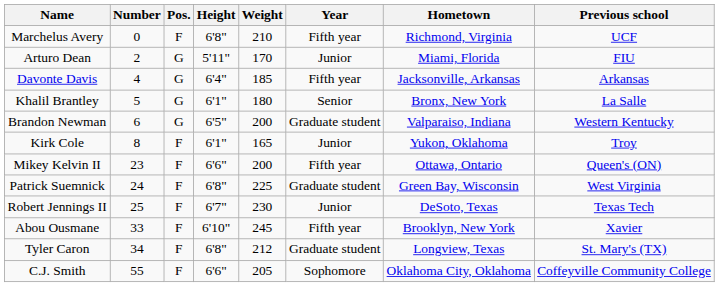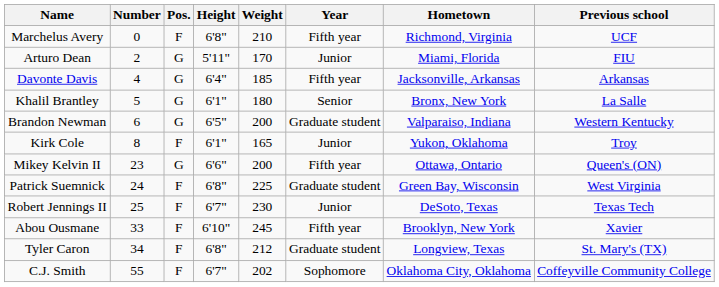(179, 164) F -> (179, 164) G
(216, 270) 6'6" -> (216, 270) 6'7"
(262, 270) 205 -> (262, 270) 202
